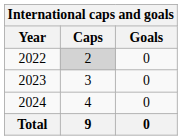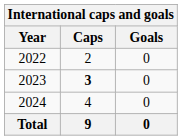(88, 59) lightgrey background -> (88, 59) no background
(88, 80) normal -> (88, 80) bold
